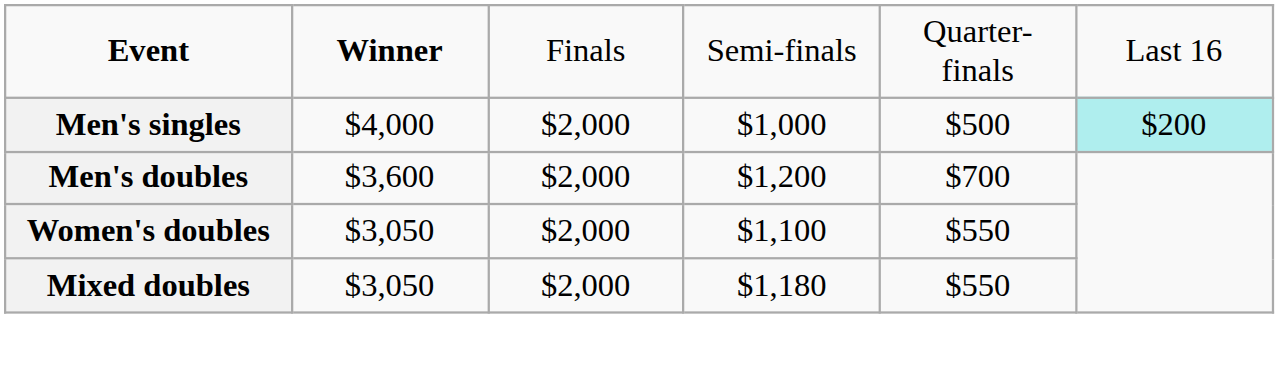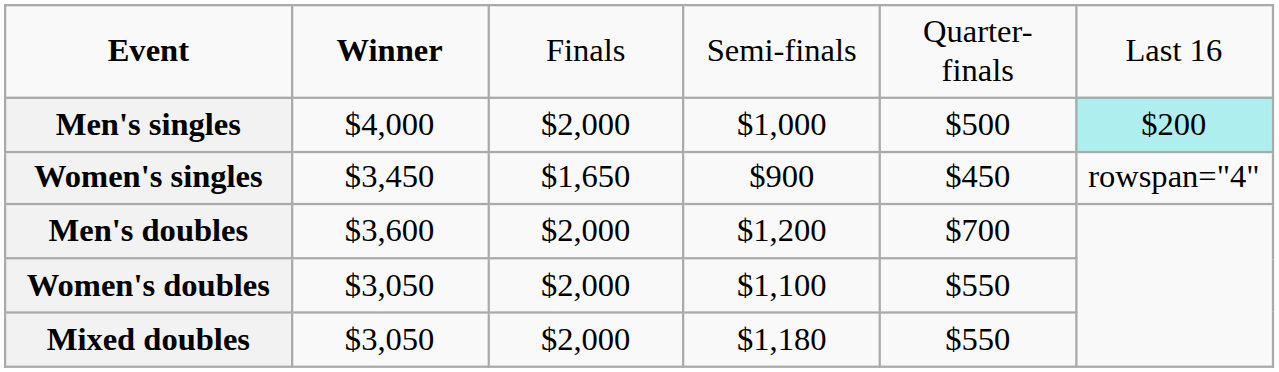+ row: (148, 177)
